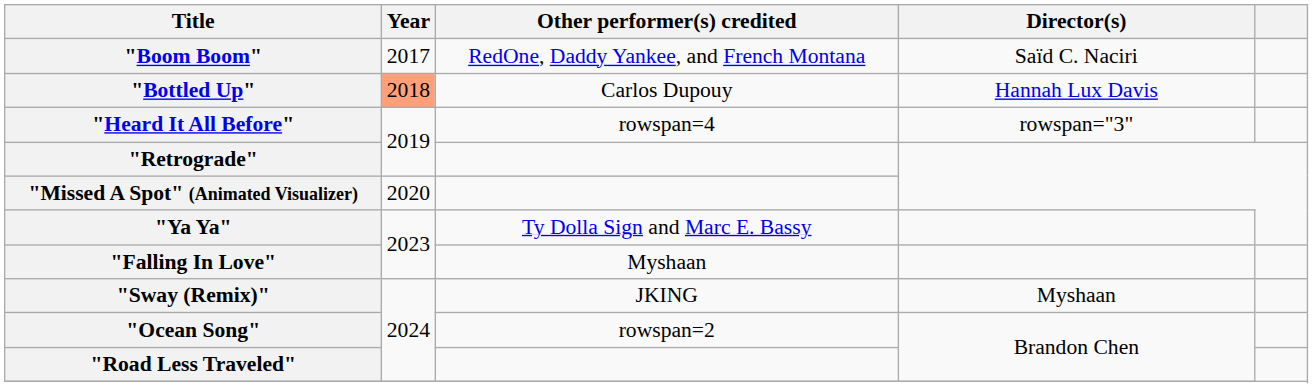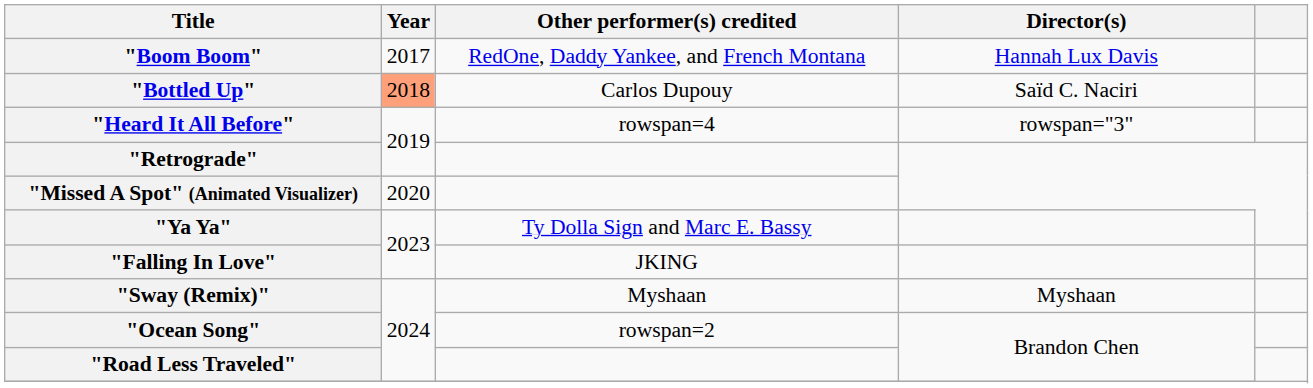(1076, 55) Saïd C. Naciri -> (1076, 55) Hannah Lux Davis
(1076, 90) Hannah Lux Davis -> (1076, 90) Saïd C. Naciri
(667, 261) Myshaan -> (667, 261) JKING
(667, 295) JKING -> (667, 295) Myshaan
